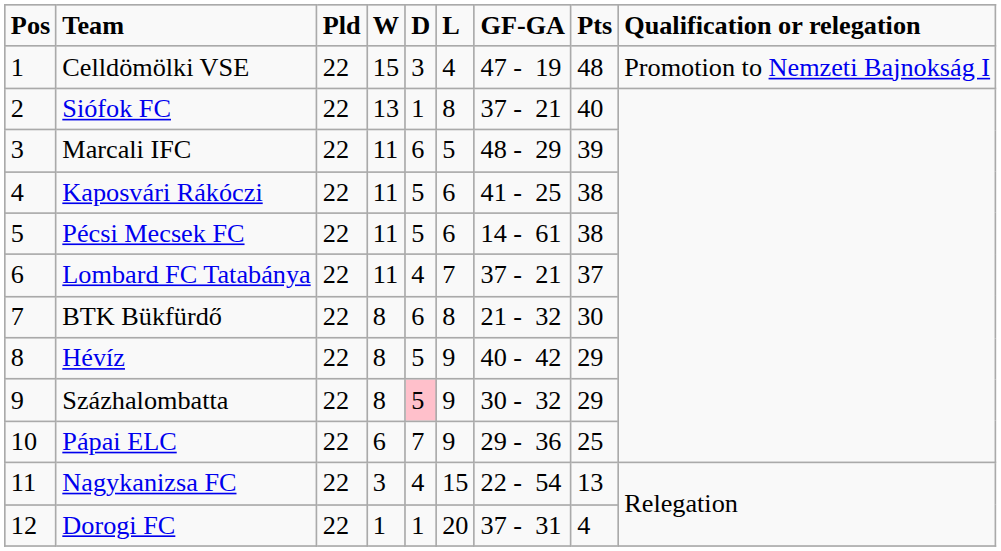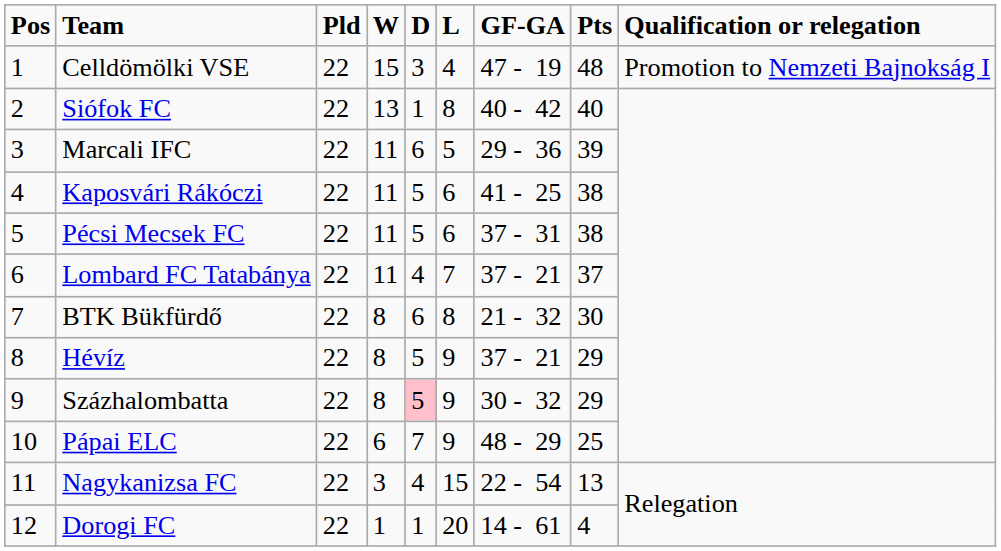(521, 108) 37 - 21 -> (521, 108) 40 - 42
(521, 150) 48 - 29 -> (521, 150) 29 - 36
(521, 233) 14 - 61 -> (521, 233) 37 - 31
(521, 358) 40 - 42 -> (521, 358) 37 - 21
(521, 441) 29 - 36 -> (521, 441) 48 - 29
(521, 524) 37 - 31 -> (521, 524) 14 - 61
